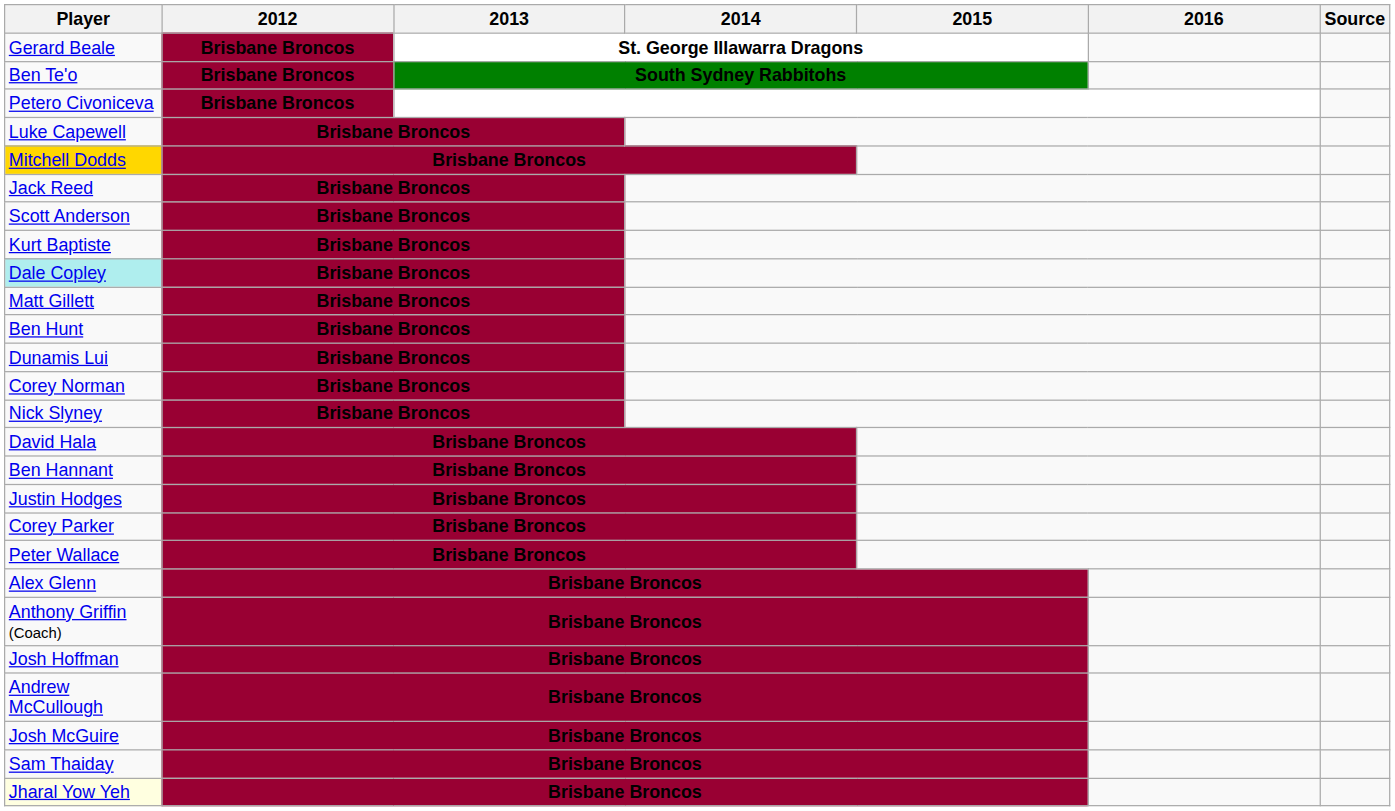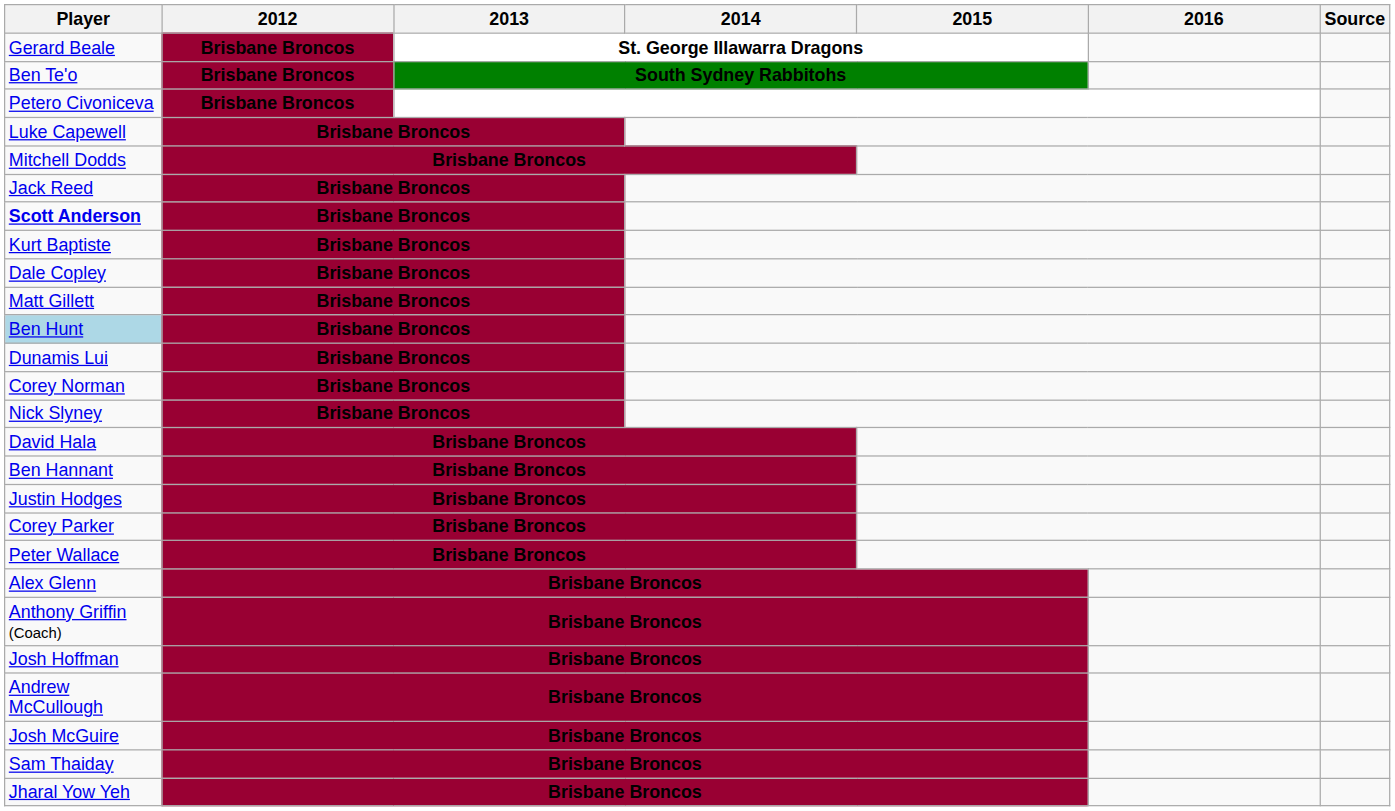(67, 160) gold background -> (67, 160) no background
(69, 217) normal -> (75, 217) bold
(57, 273) paleturquoise background -> (57, 273) no background
(46, 329) no background -> (46, 329) lightblue background
(69, 792) lightyellow background -> (69, 792) no background
